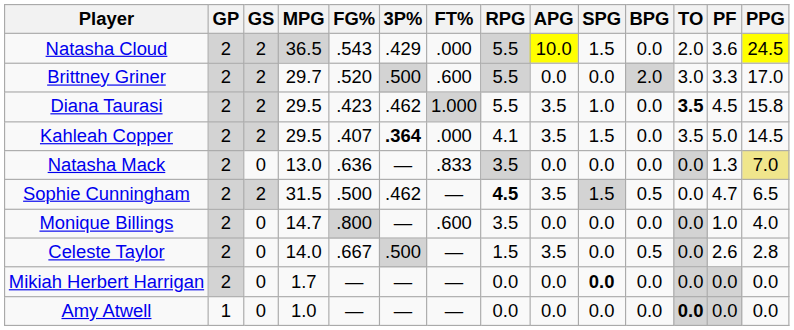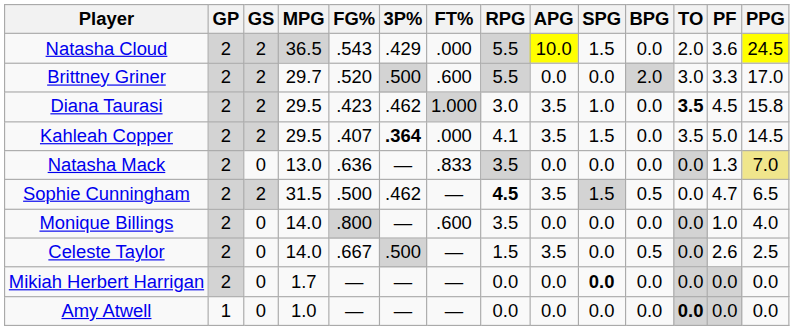(505, 106) 5.5 -> (505, 106) 3.0
(304, 223) 14.7 -> (304, 223) 14.0
(765, 252) 2.8 -> (765, 252) 2.5
